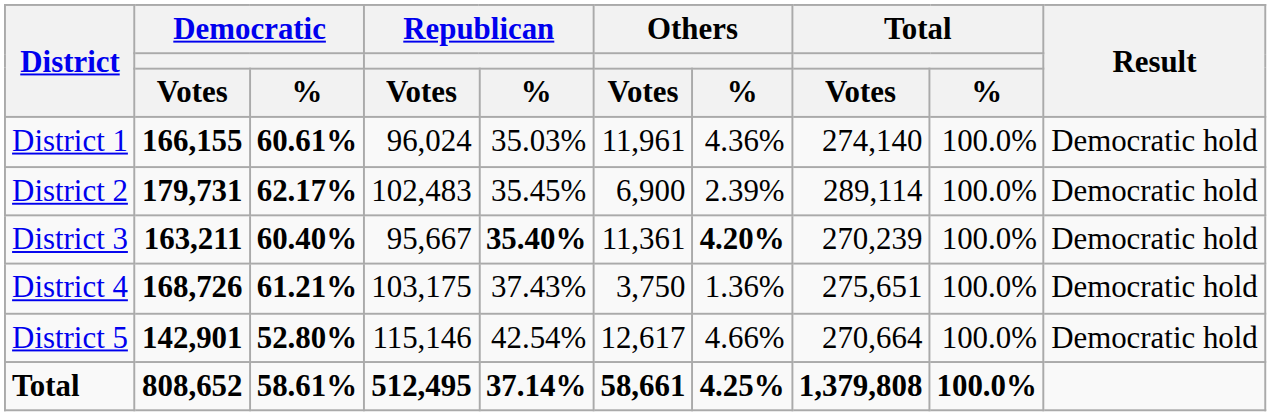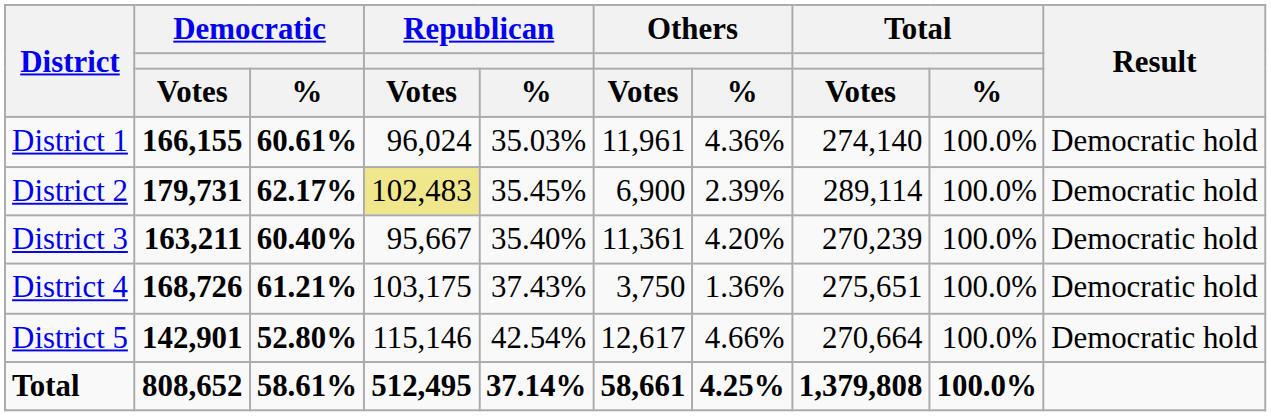(421, 190) no background -> (421, 190) khaki background
(536, 239) bold -> (539, 239) normal
(742, 239) bold -> (745, 239) normal
